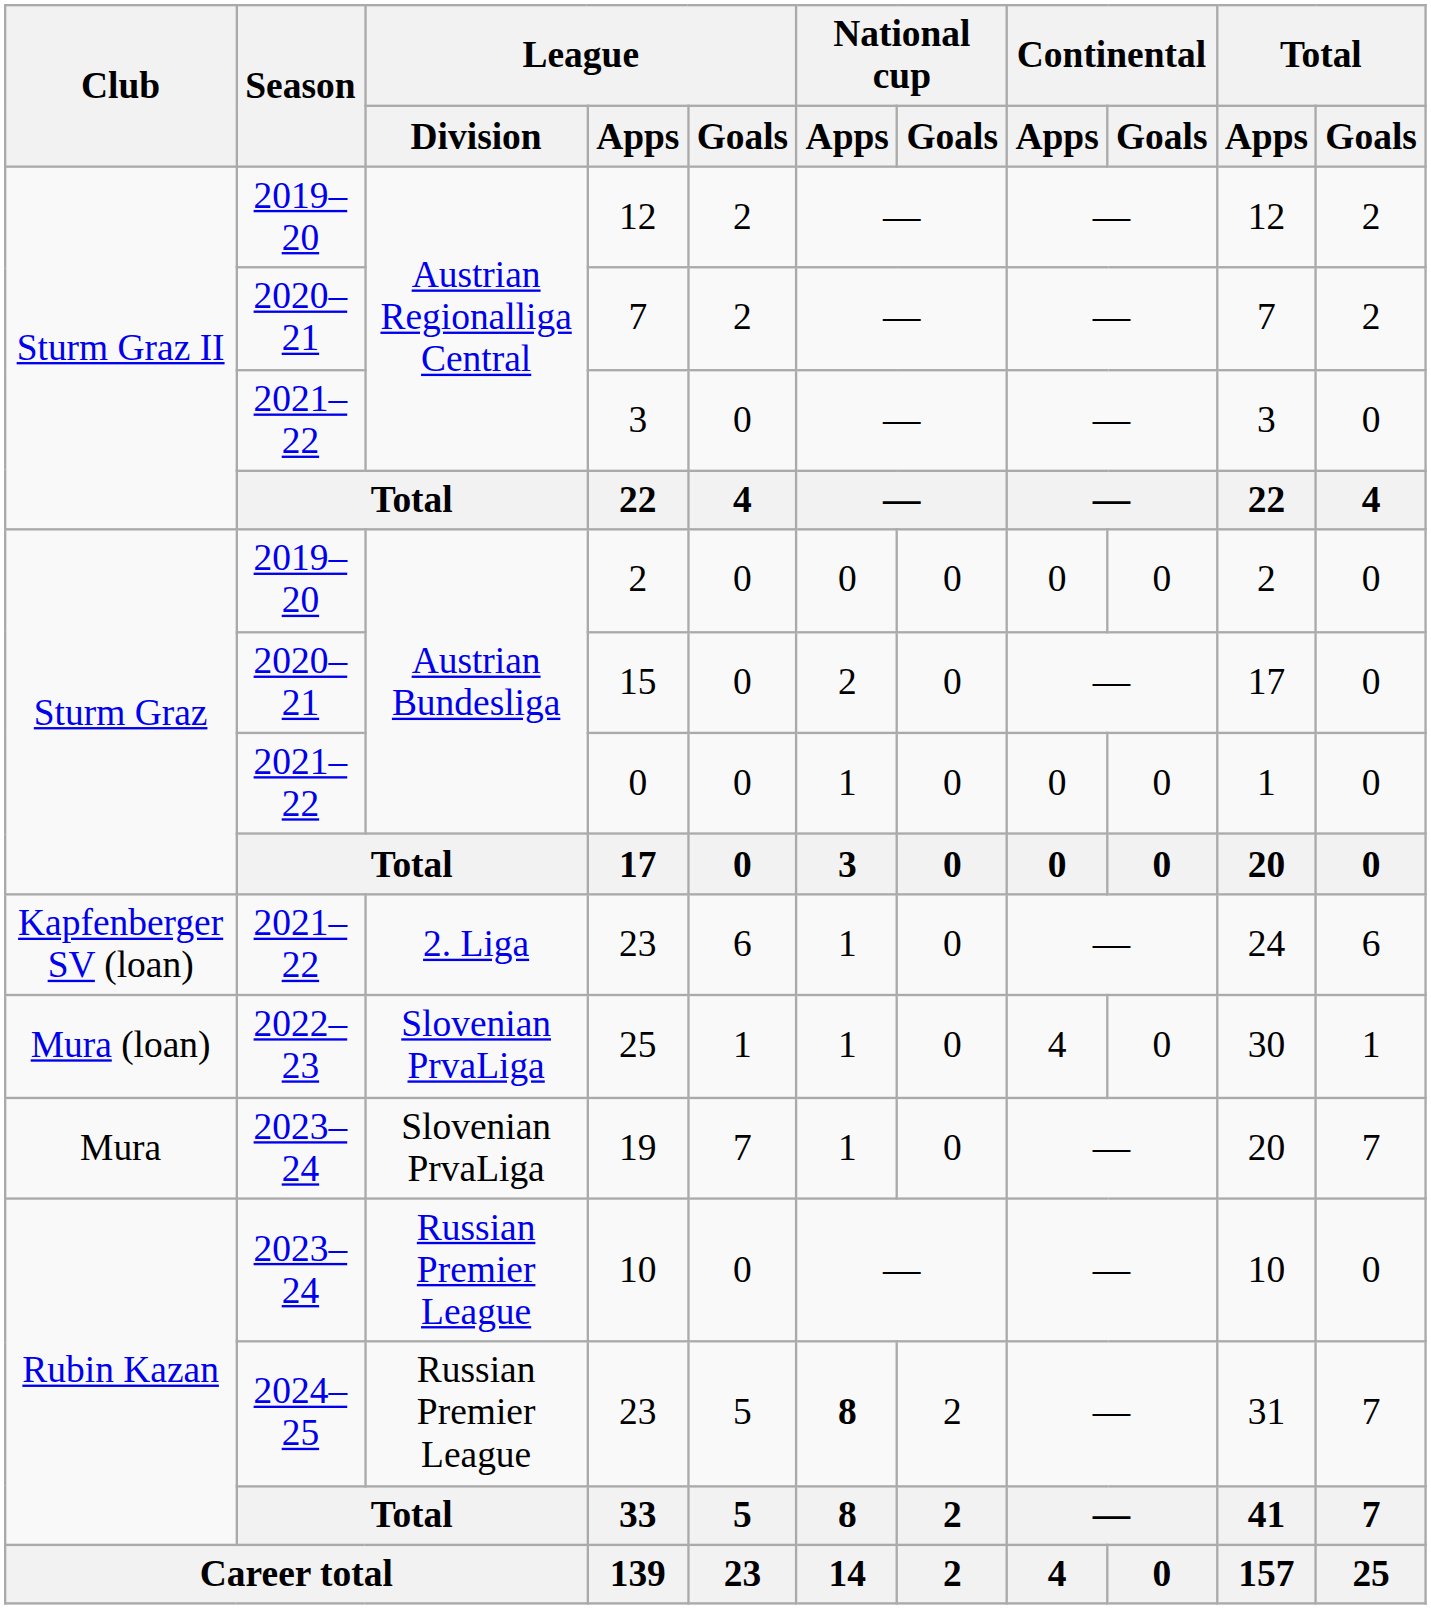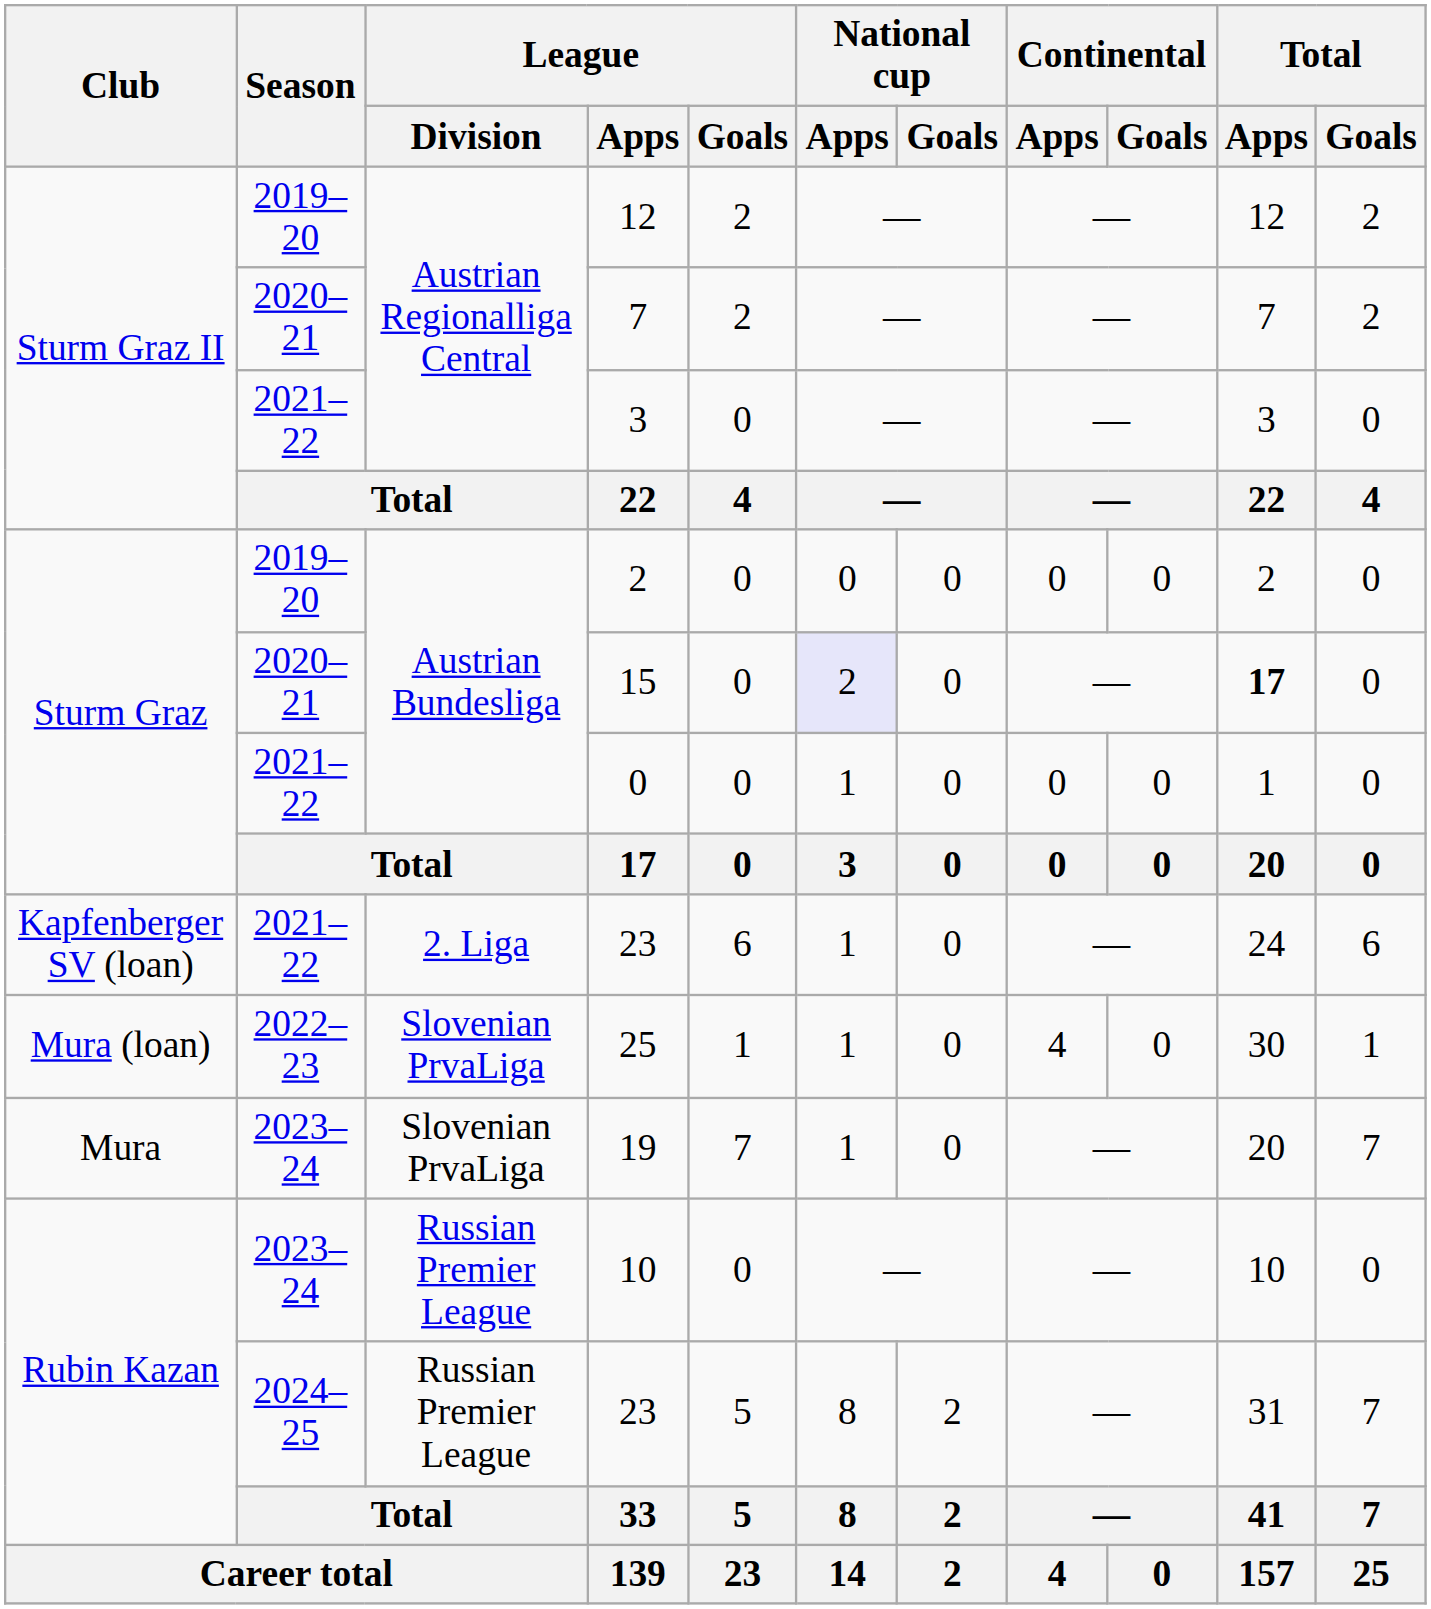(847, 681) no background -> (847, 681) lavender background
(1266, 681) normal -> (1266, 681) bold
(847, 1413) bold -> (847, 1413) normal
